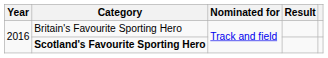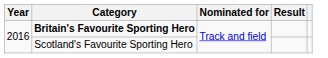(108, 28) normal -> (114, 28) bold
(120, 45) bold -> (113, 45) normal
